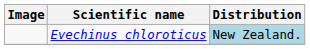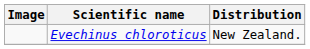(257, 35) lightblue background -> (257, 35) no background
